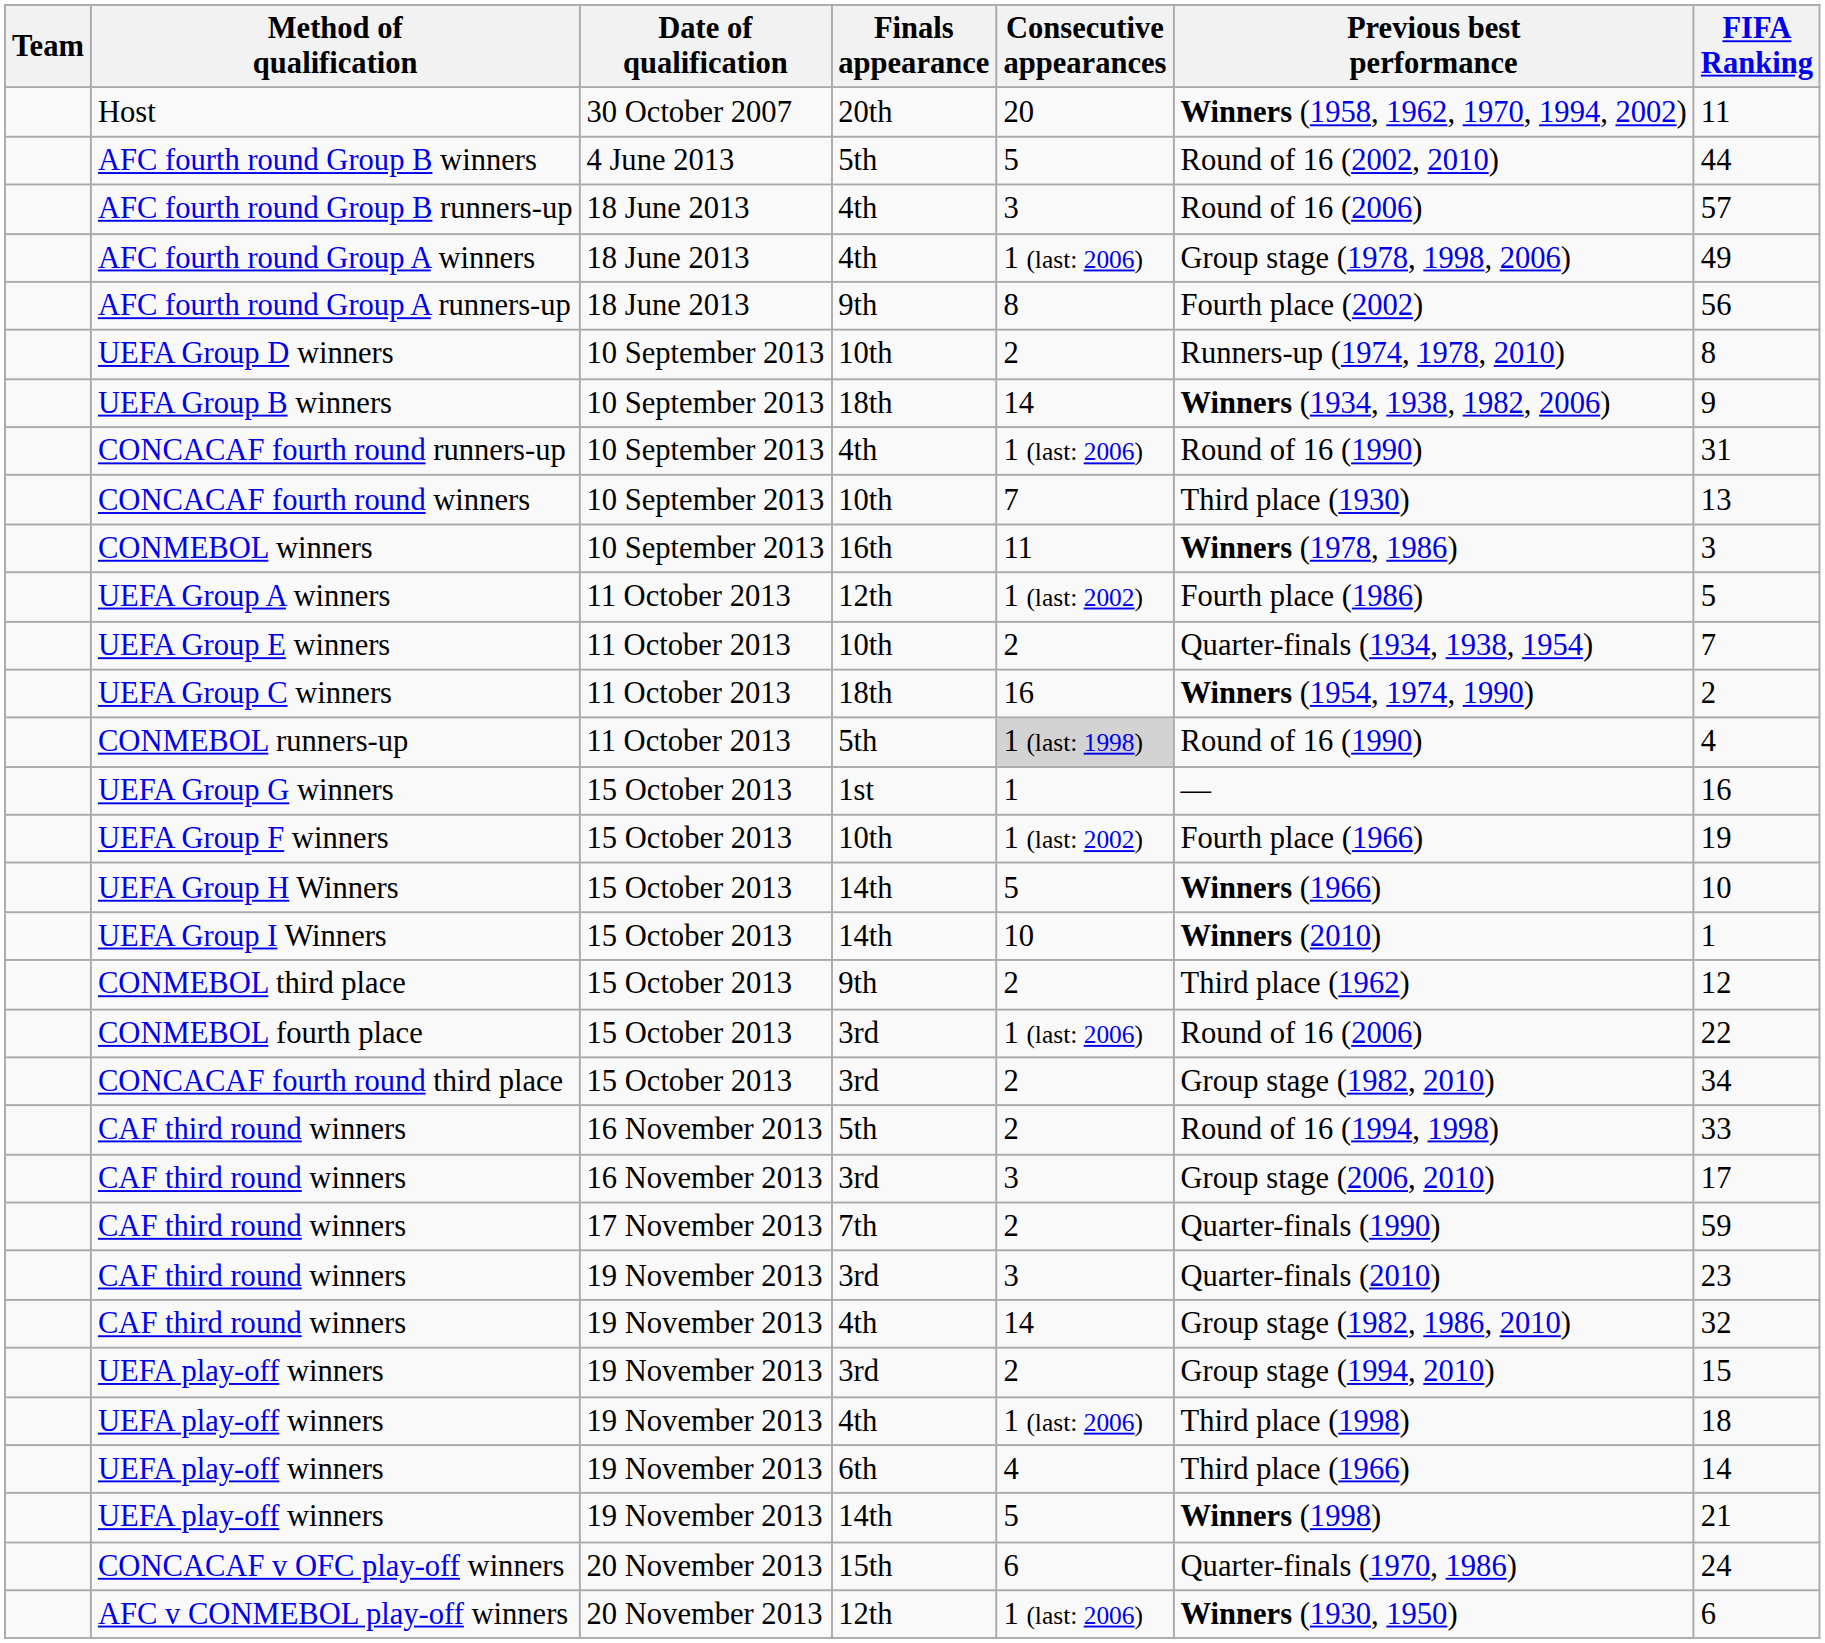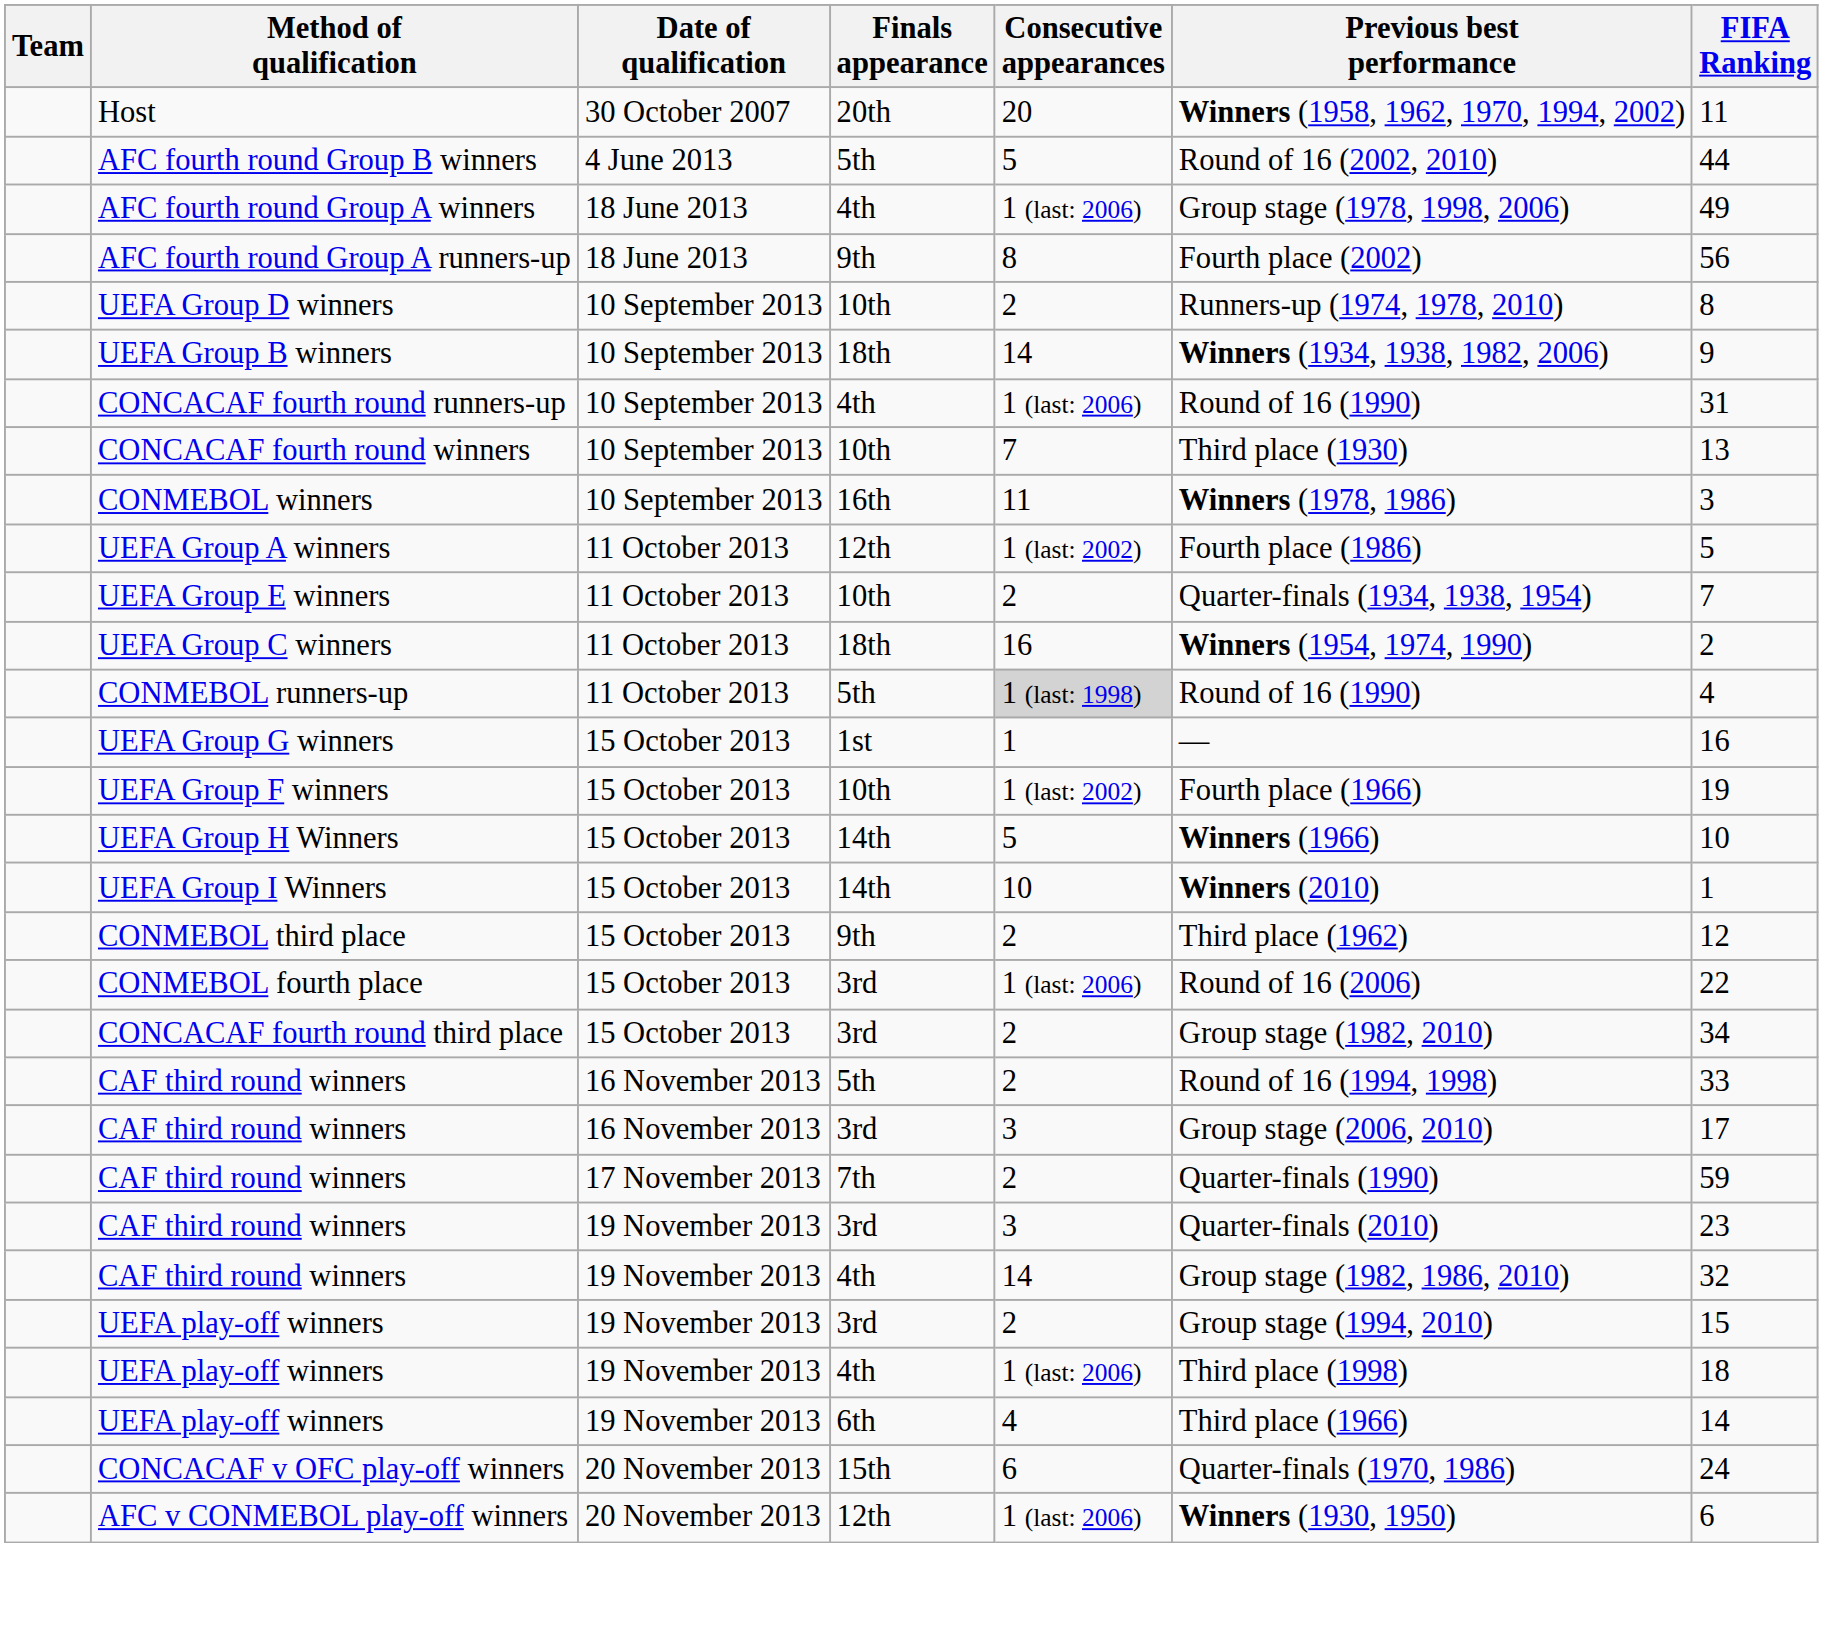- row: (335, 208)
- row: (241, 1517)
